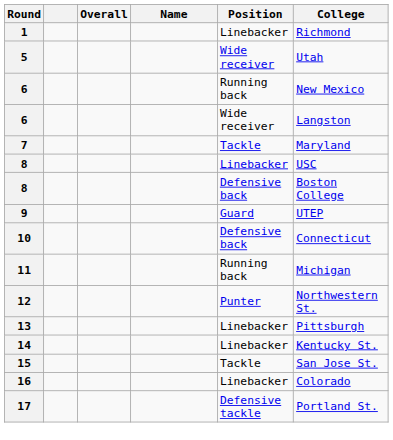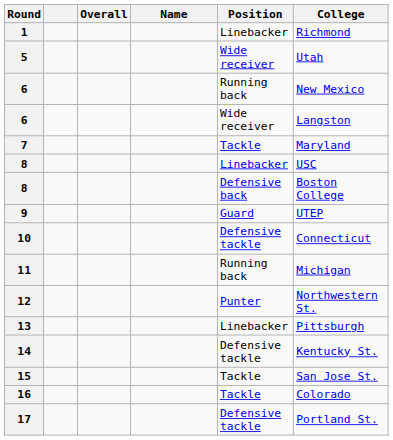(251, 238) Defensive back -> (251, 238) Defensive tackle
(254, 345) Linebacker -> (251, 351) Defensive tackle
(254, 381) Linebacker -> (240, 395) Tackle
